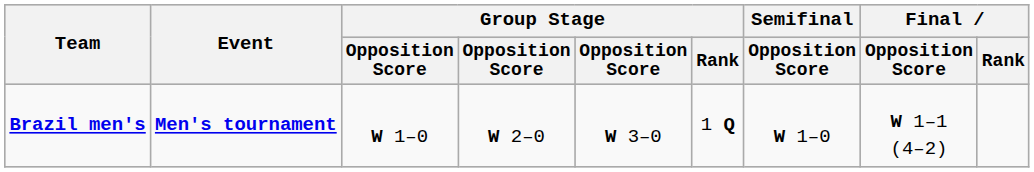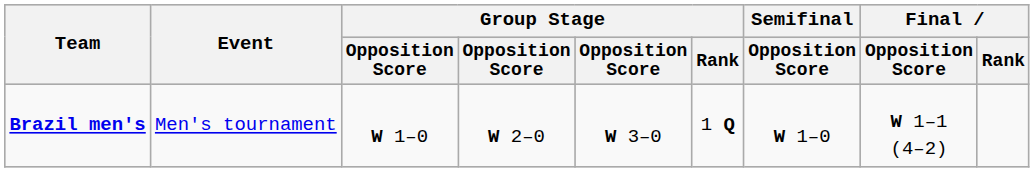(246, 125) bold -> (246, 125) normal
